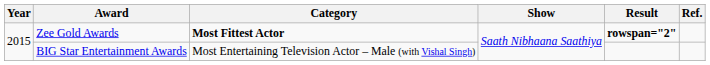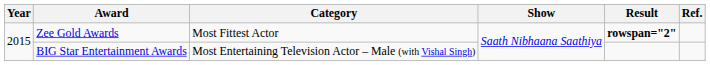(238, 32) bold -> (235, 32) normal
